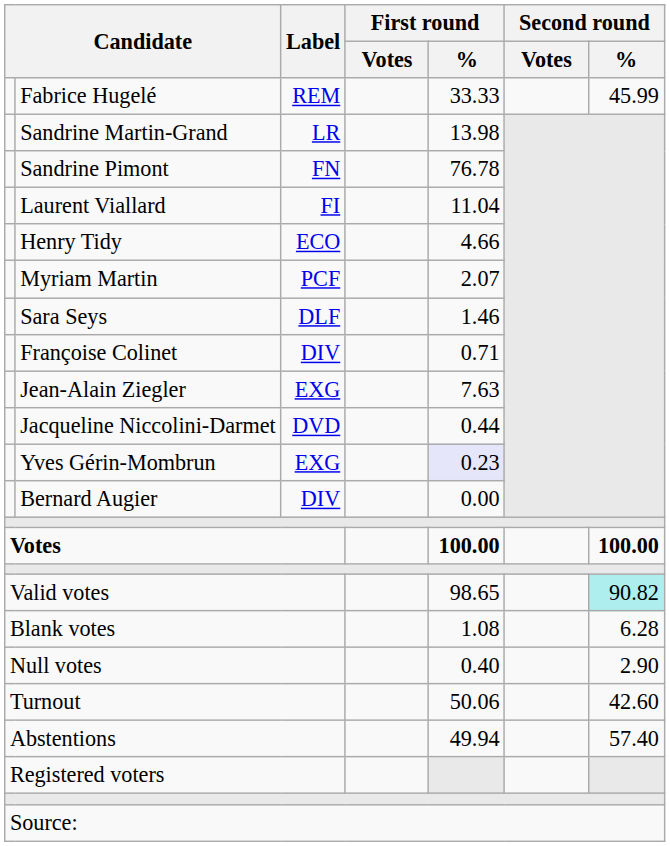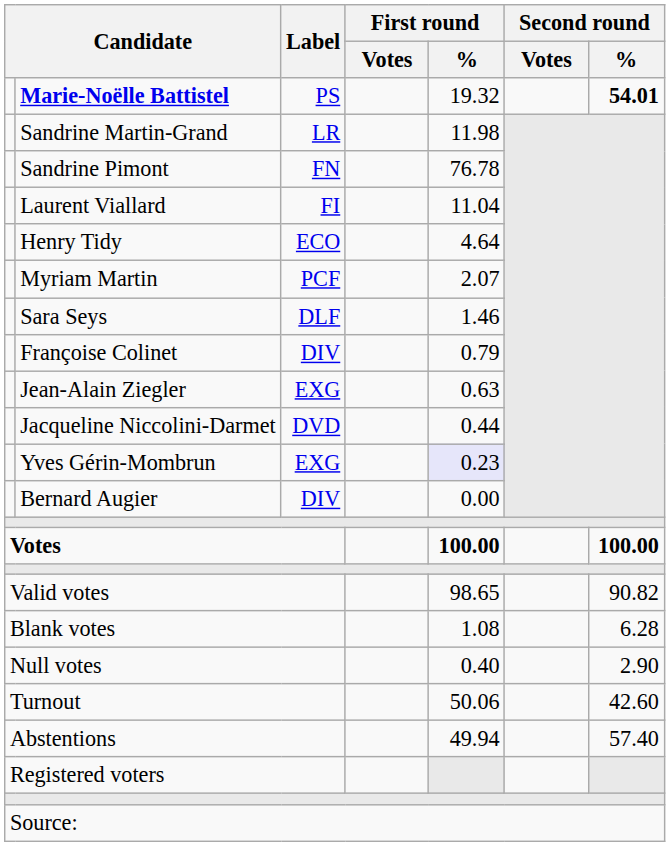- row: (88, 96)
+ row: (125, 96)
(475, 132) 13.98 -> (475, 132) 11.98
(480, 242) 4.66 -> (480, 242) 4.64
(480, 352) 0.71 -> (480, 352) 0.79
(480, 388) 7.63 -> (480, 388) 0.63
(634, 592) paleturquoise background -> (634, 592) no background
